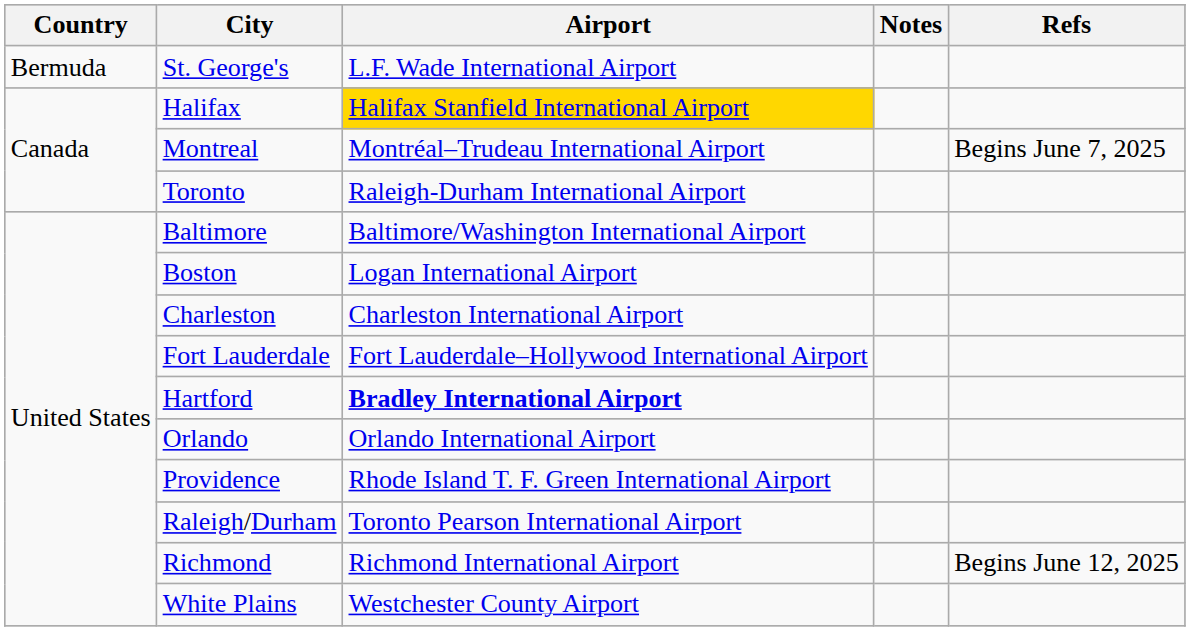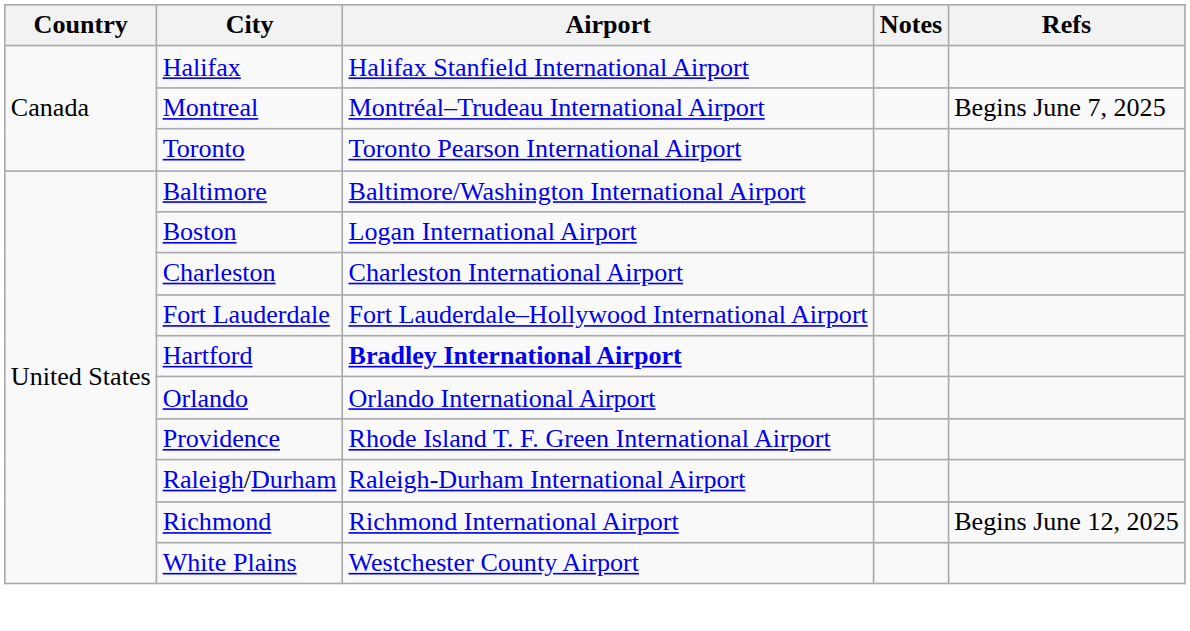- row: (226, 66)
(549, 107) gold background -> (549, 66) no background
(547, 190) Raleigh-Durham International Airport -> (545, 149) Toronto Pearson International Airport
(545, 521) Toronto Pearson International Airport -> (547, 480) Raleigh-Durham International Airport
